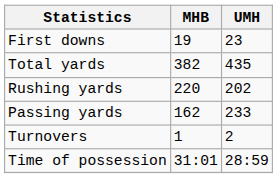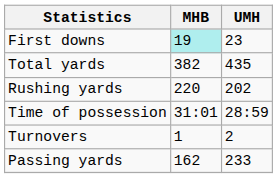(183, 41) no background -> (183, 41) paleturquoise background
rows swapped: (65, 113) <-> (87, 161)
